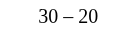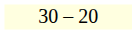(68, 16) no background -> (68, 16) lightyellow background
